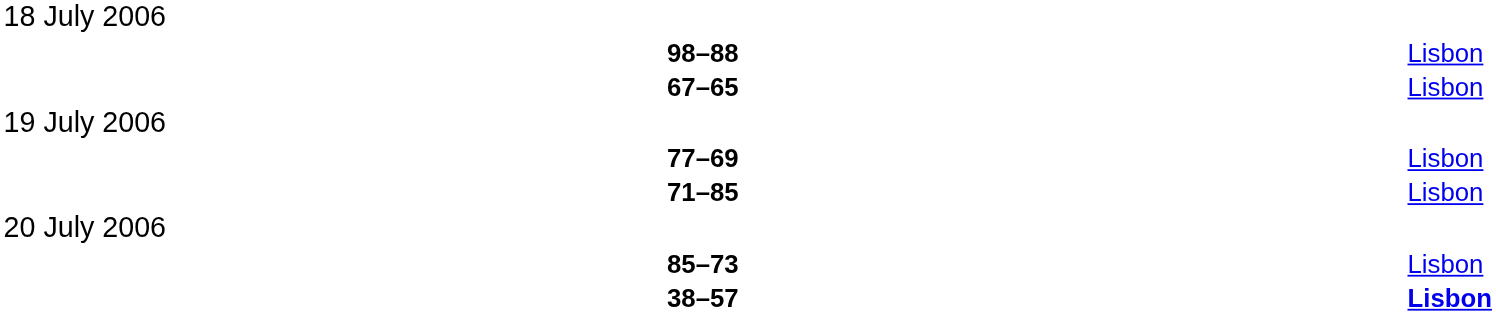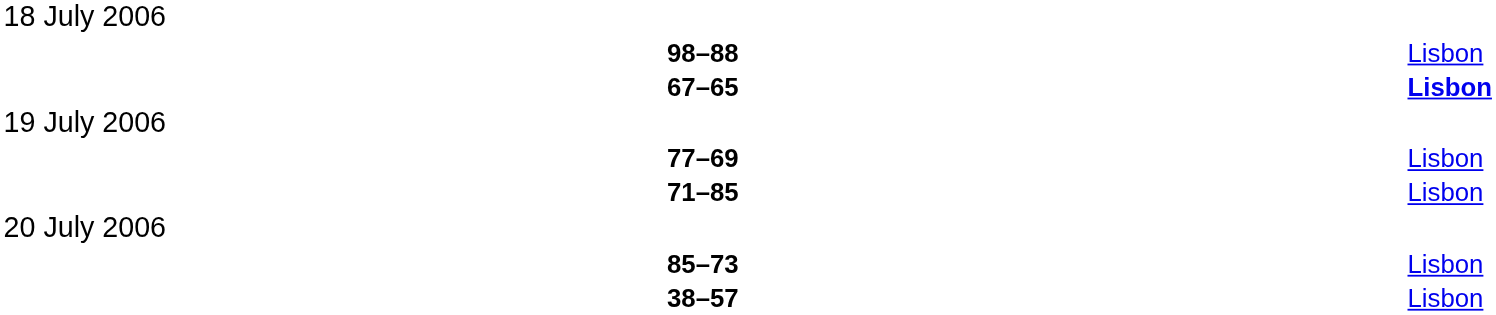(1445, 87) normal -> (1450, 87) bold
(1450, 298) bold -> (1445, 298) normal
